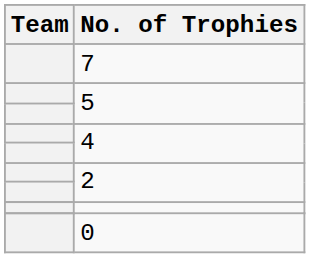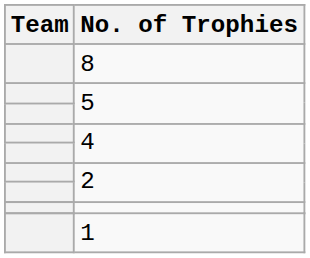(88, 64) 7 -> (88, 64) 8
(88, 233) 0 -> (88, 233) 1
